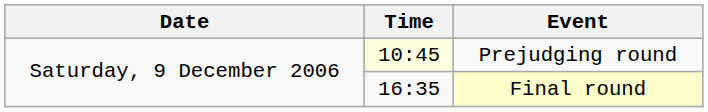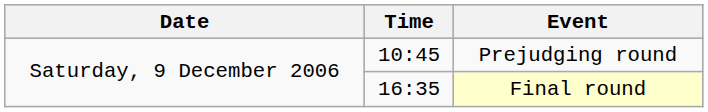(409, 55) lightyellow background -> (409, 55) no background
